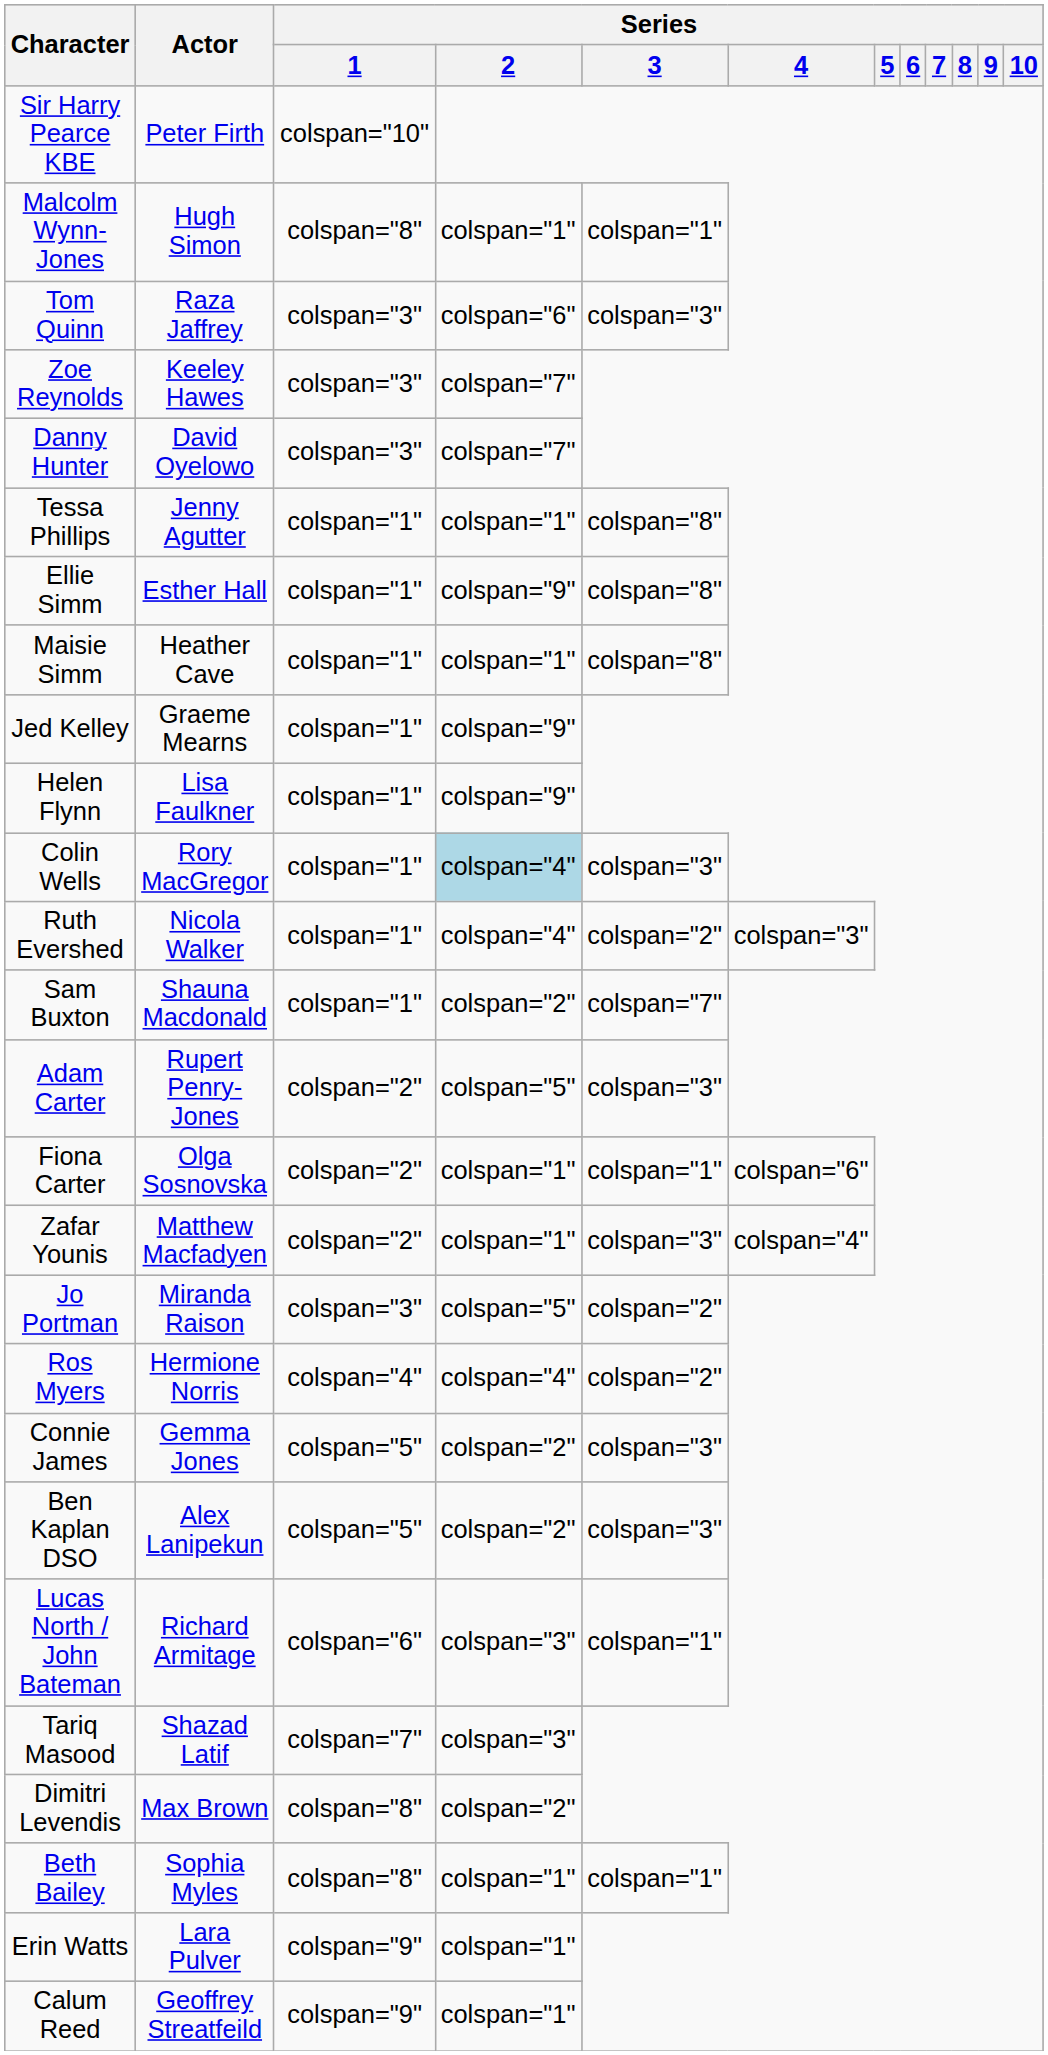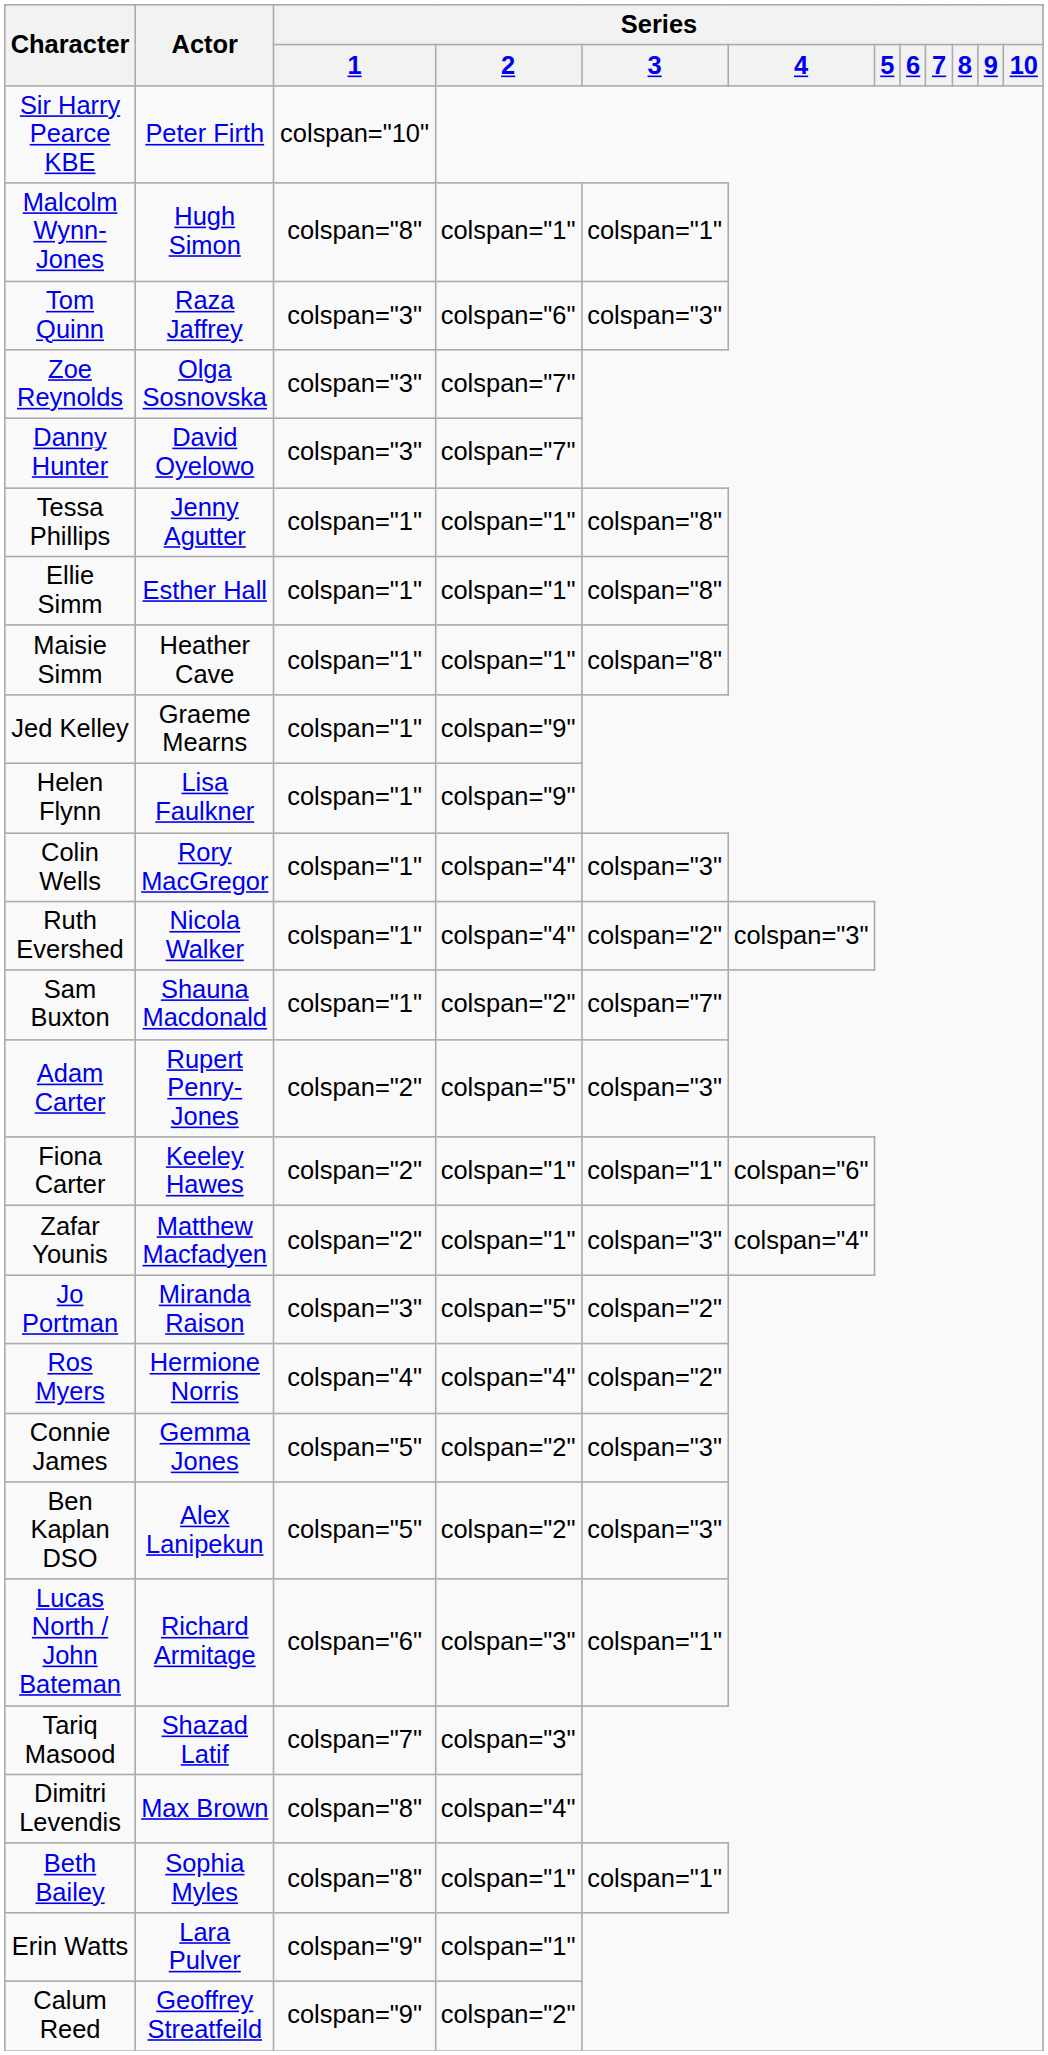(205, 383) Keeley Hawes -> (205, 383) Olga Sosnovska
(508, 590) colspan="9" -> (508, 590) colspan="1"
(508, 866) lightblue background -> (508, 866) no background
(205, 1171) Olga Sosnovska -> (205, 1171) Keeley Hawes
(508, 1808) colspan="2" -> (508, 1808) colspan="4"
(508, 2015) colspan="1" -> (508, 2015) colspan="2"
